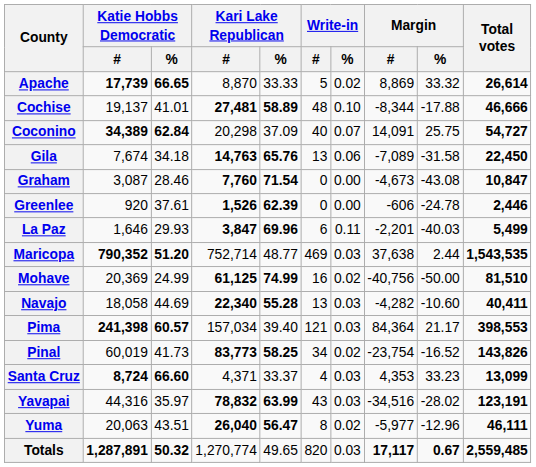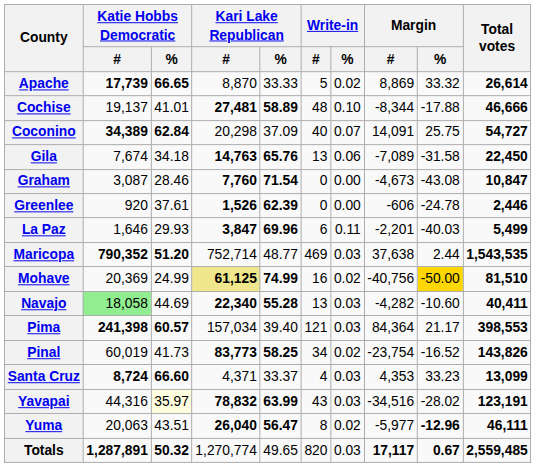(236, 279) no background -> (236, 279) khaki background
(440, 279) no background -> (440, 279) gold background
(127, 304) no background -> (127, 304) lightgreen background
(172, 401) no background -> (172, 401) lightyellow background
(440, 426) normal -> (440, 426) bold
